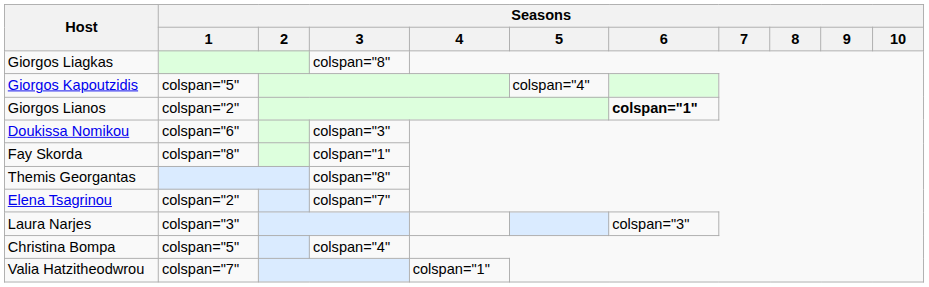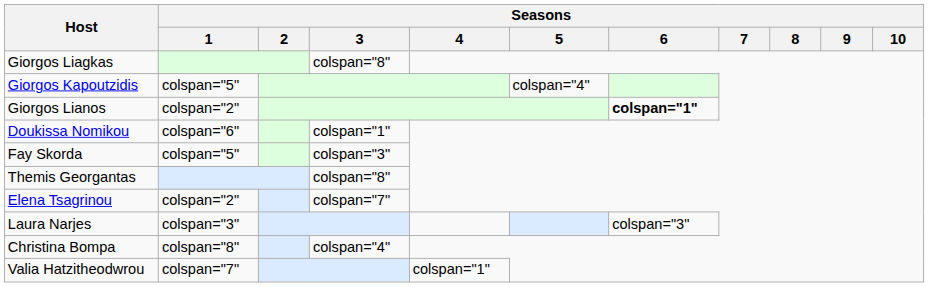(352, 131) colspan="3" -> (352, 131) colspan="1"
(201, 154) colspan="8" -> (201, 154) colspan="5"
(352, 154) colspan="1" -> (352, 154) colspan="3"
(201, 246) colspan="5" -> (201, 246) colspan="8"
